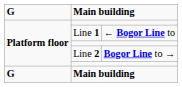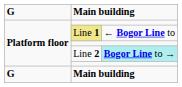(86, 33) no background -> (86, 33) khaki background
(139, 53) no background -> (139, 53) paleturquoise background
